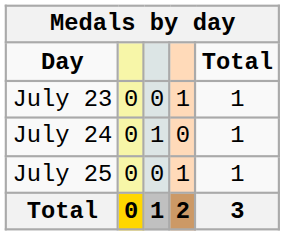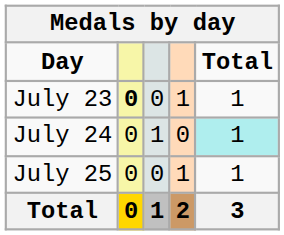(131, 99) normal -> (131, 99) bold
(237, 137) no background -> (237, 137) paleturquoise background
